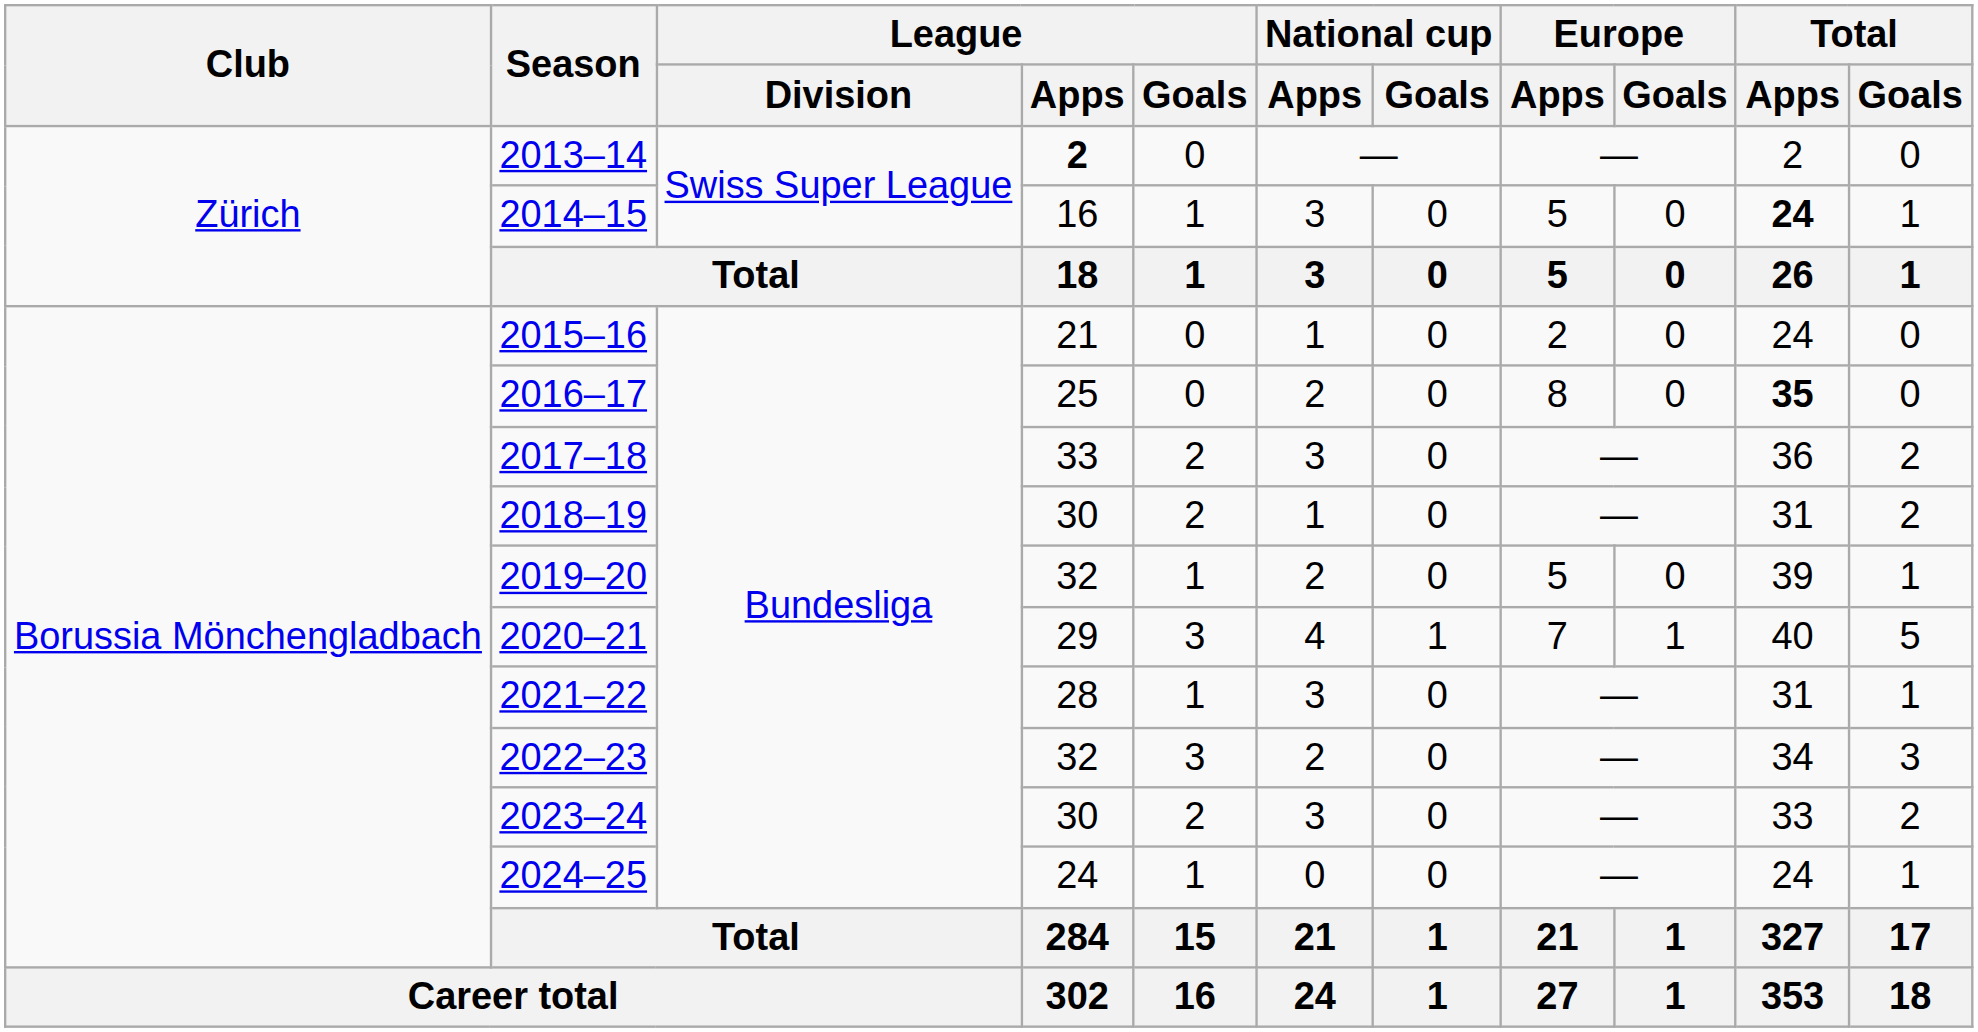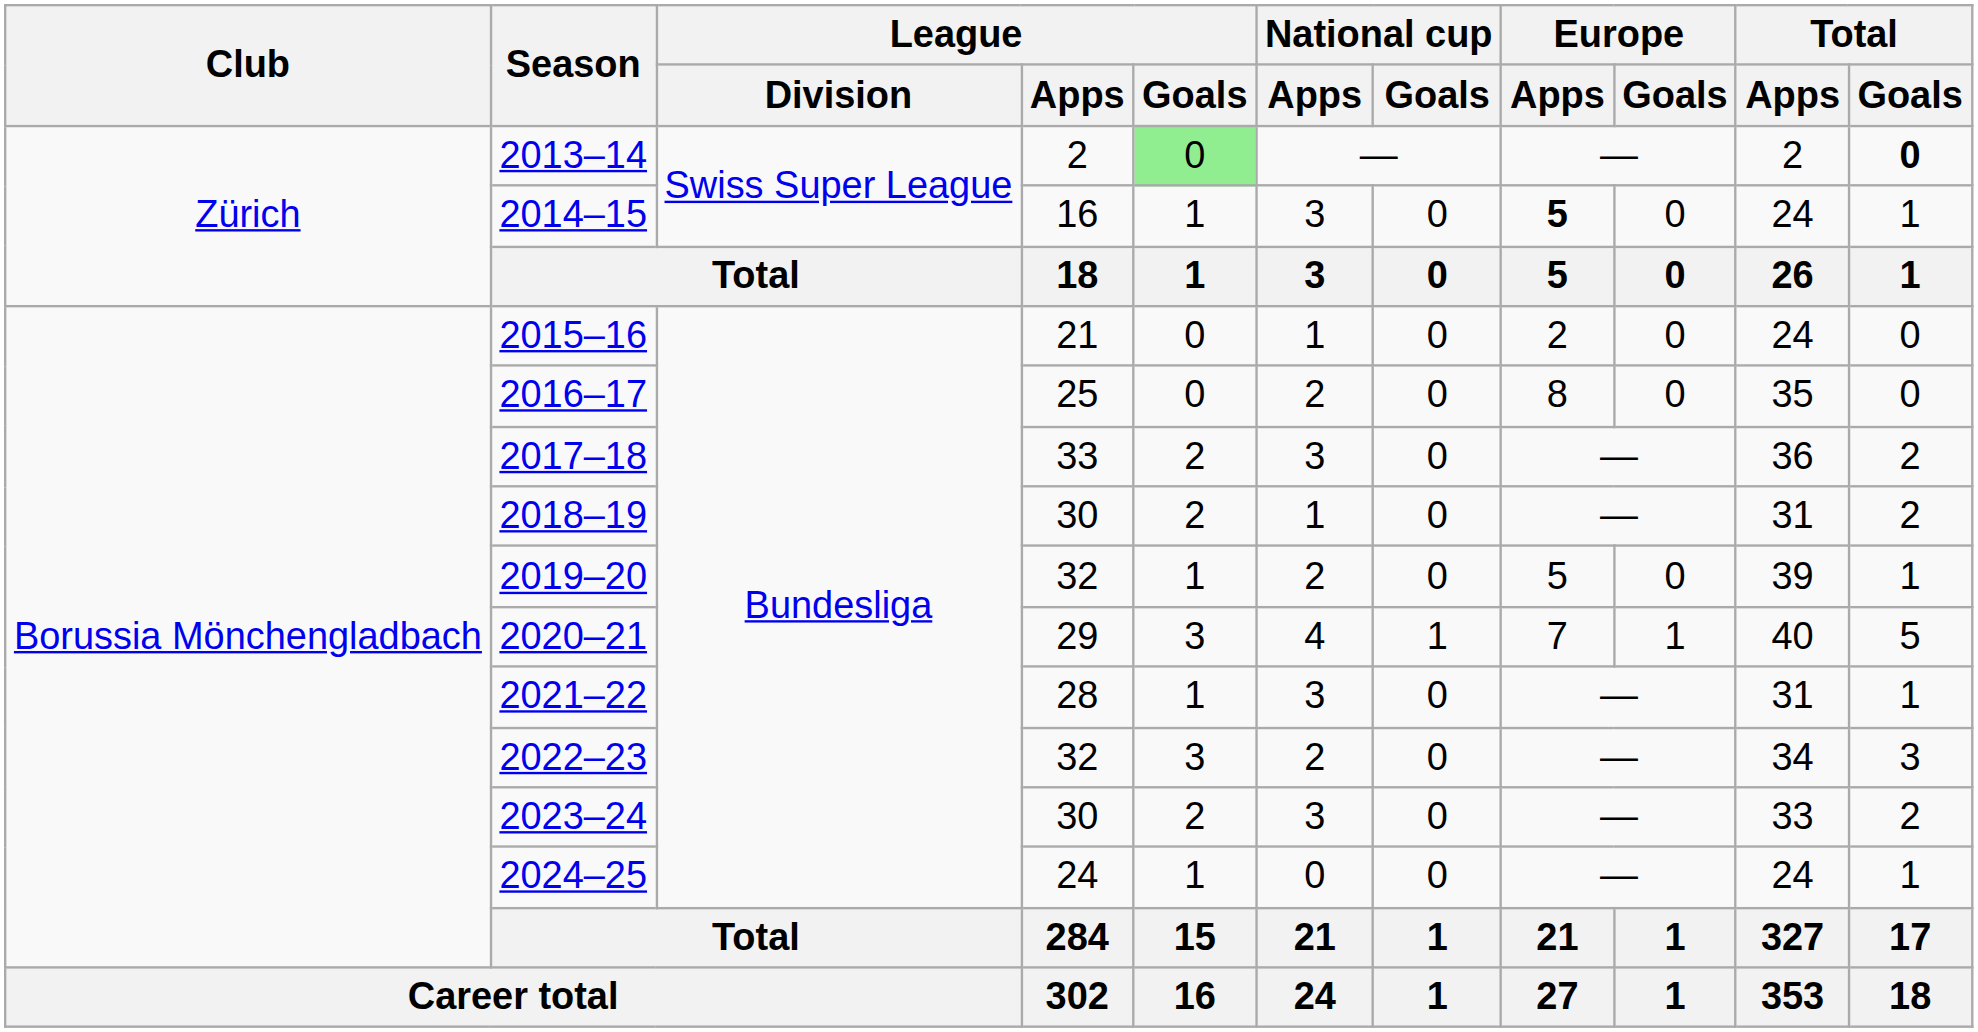(1077, 154) bold -> (1077, 154) normal
(1195, 154) no background -> (1195, 154) lightgreen background
(1910, 154) normal -> (1910, 154) bold
(1557, 214) normal -> (1557, 214) bold
(1793, 214) bold -> (1793, 214) normal
(1793, 395) bold -> (1793, 395) normal
